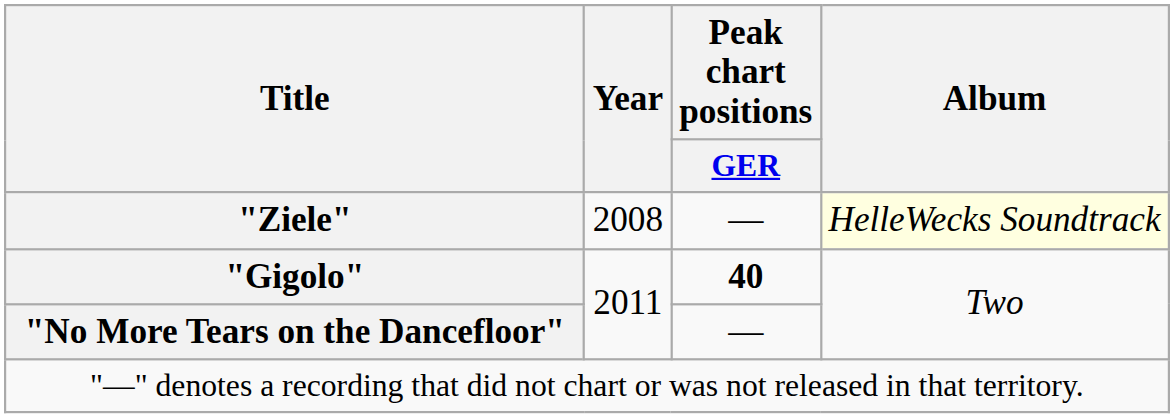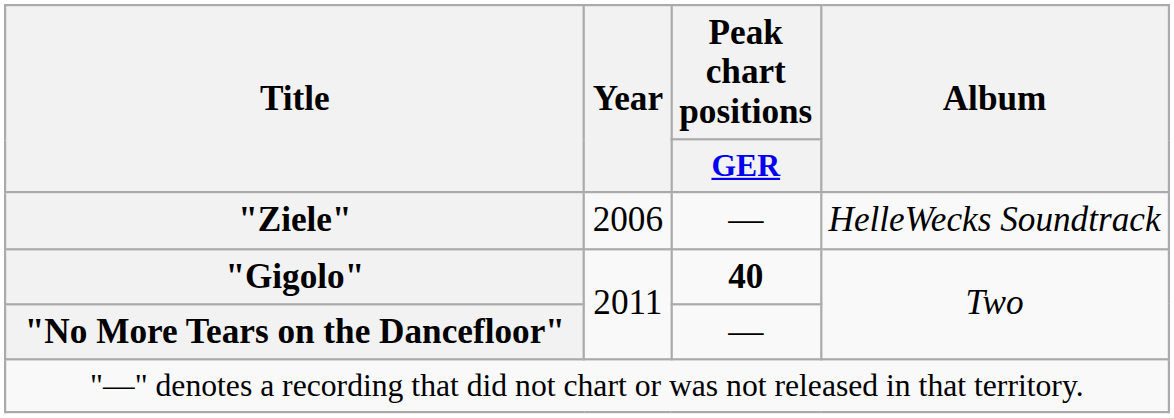(628, 219) 2008 -> (628, 219) 2006
(995, 219) lightyellow background -> (995, 219) no background
